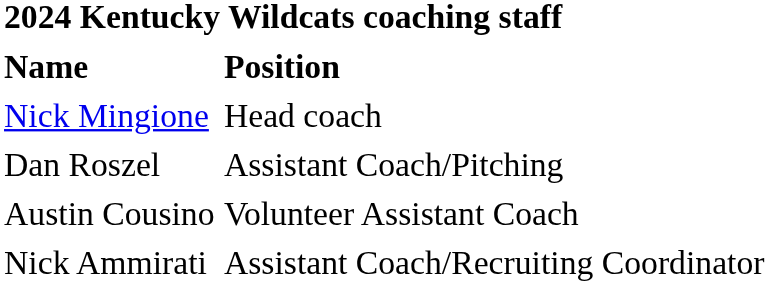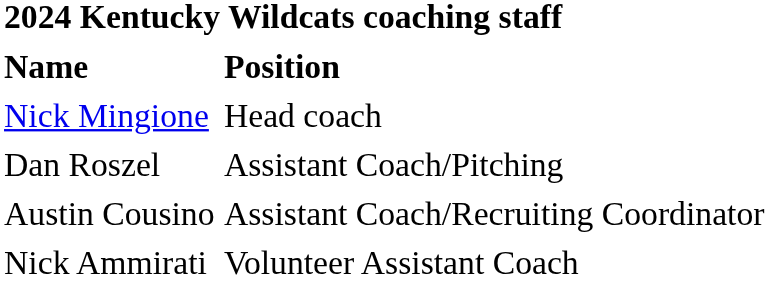(401, 213) Volunteer Assistant Coach -> (494, 213) Assistant Coach/Recruiting Coordinator
(494, 262) Assistant Coach/Recruiting Coordinator -> (401, 262) Volunteer Assistant Coach
